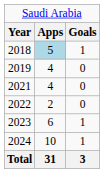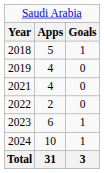(50, 50) lightblue background -> (50, 50) no background
